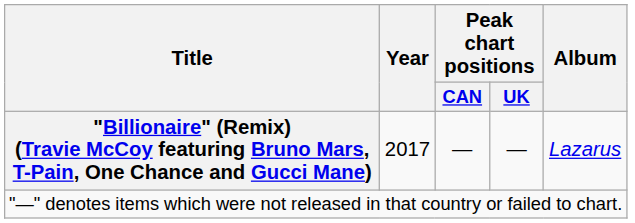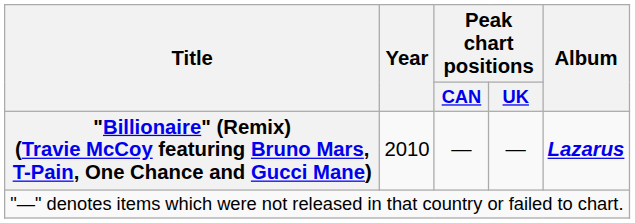(407, 150) 2017 -> (407, 150) 2010
(585, 150) normal -> (586, 150) bold
